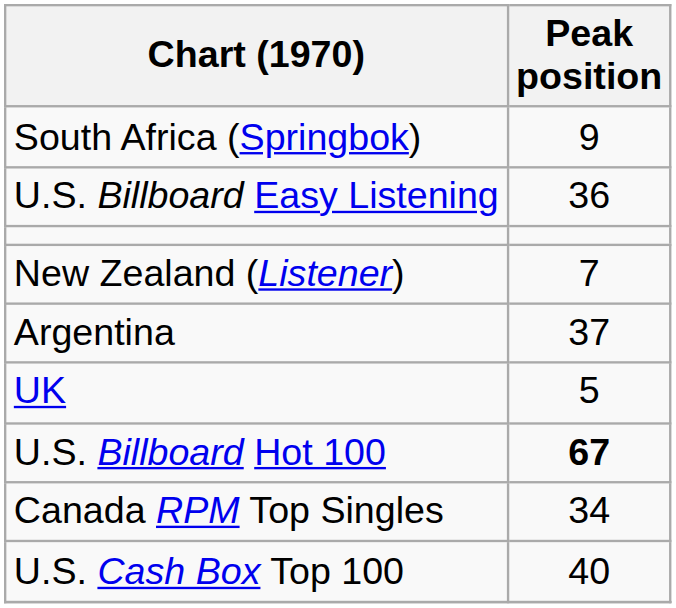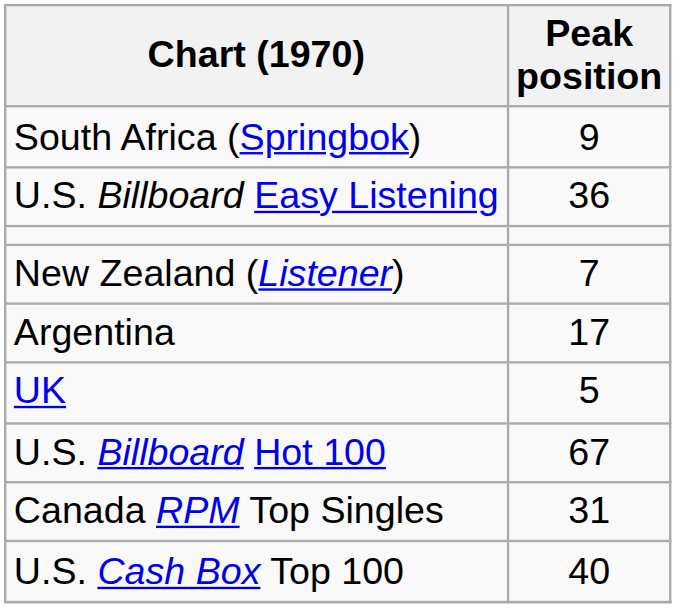(589, 332) 37 -> (589, 332) 17
(589, 451) bold -> (589, 451) normal
(589, 511) 34 -> (589, 511) 31
